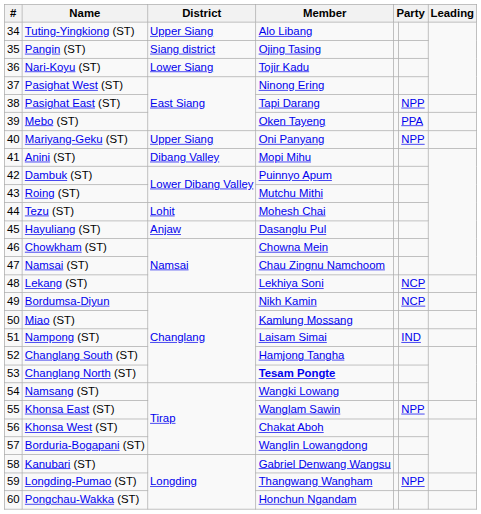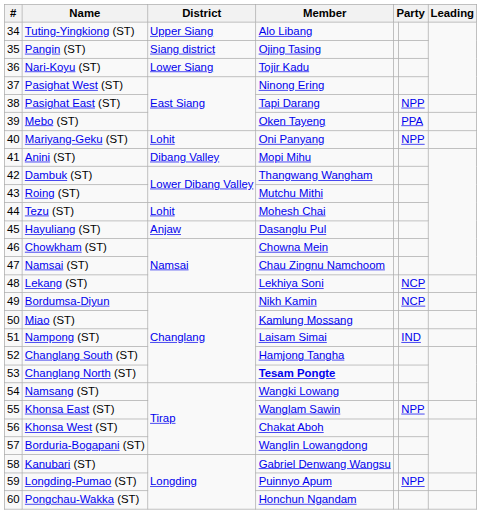(182, 139) Upper Siang -> (162, 139) Lohit
(295, 175) Puinnyo Apum -> (316, 175) Thangwang Wangham
(316, 481) Thangwang Wangham -> (295, 481) Puinnyo Apum
